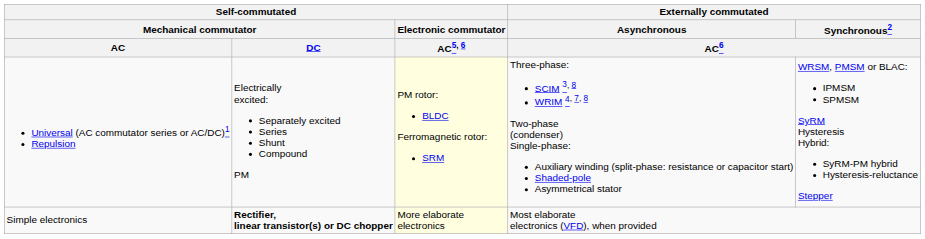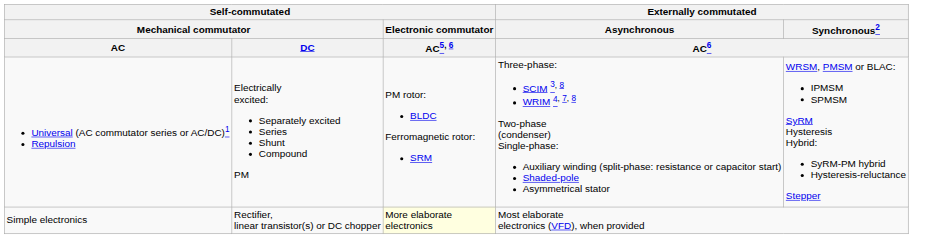(451, 127) lightyellow background -> (439, 127) no background
(313, 220) bold -> (307, 220) normal
